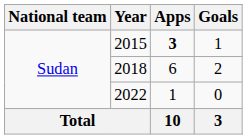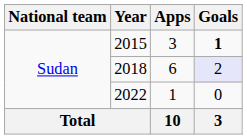(172, 43) bold -> (172, 43) normal
(218, 43) normal -> (218, 43) bold
(218, 69) no background -> (218, 69) lavender background
